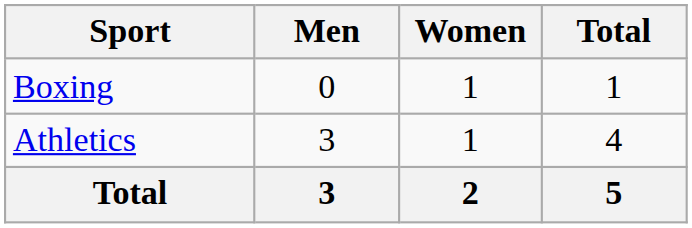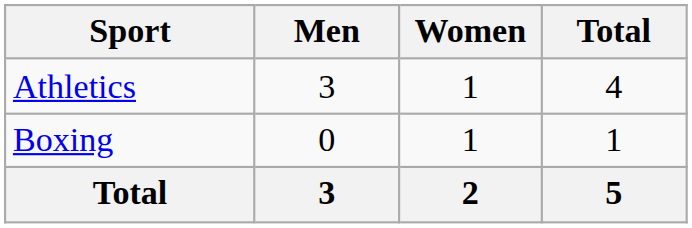rows swapped: (74, 139) <-> (63, 85)
